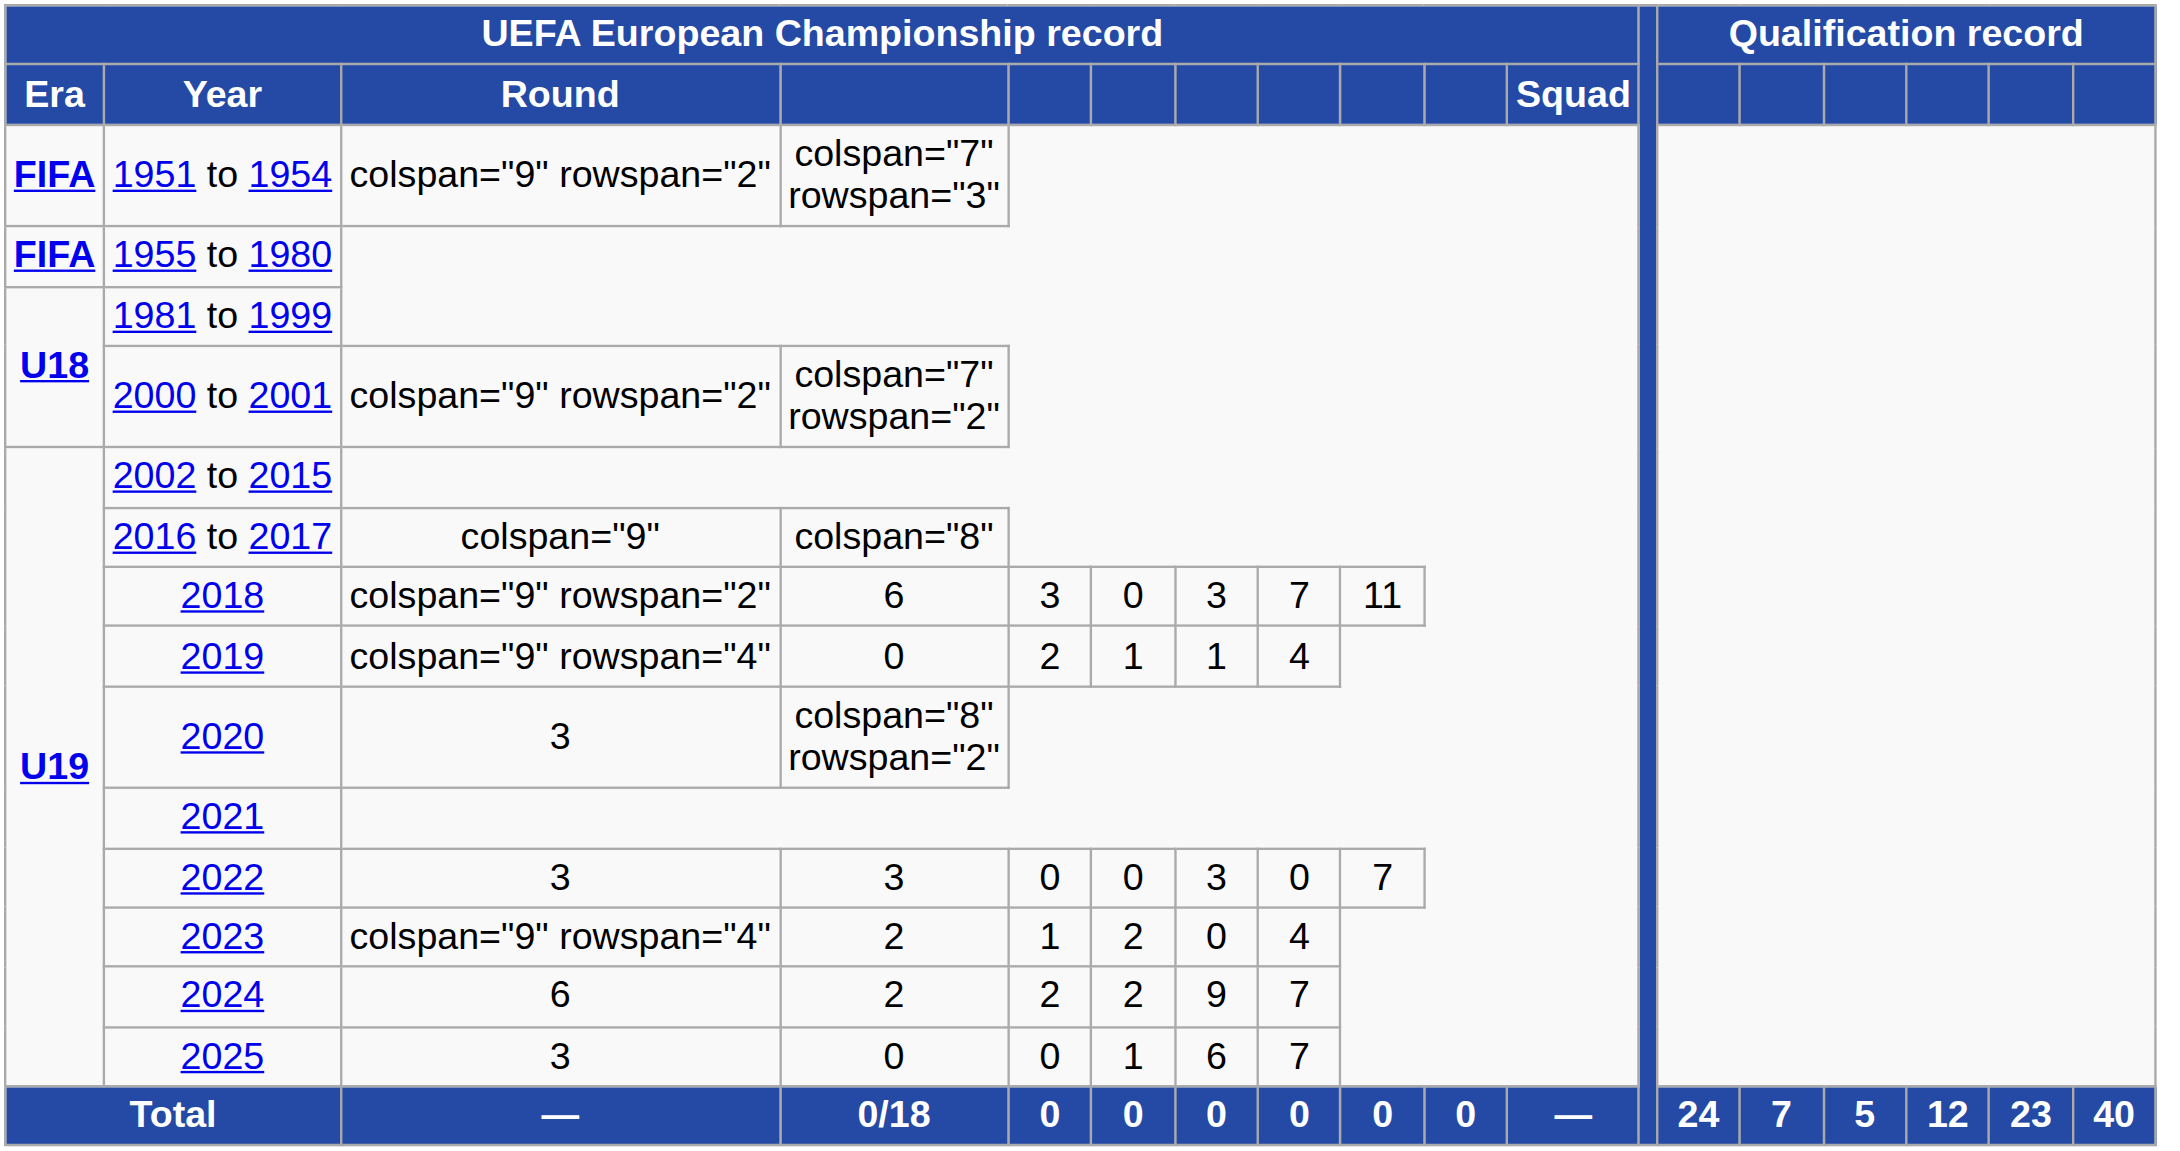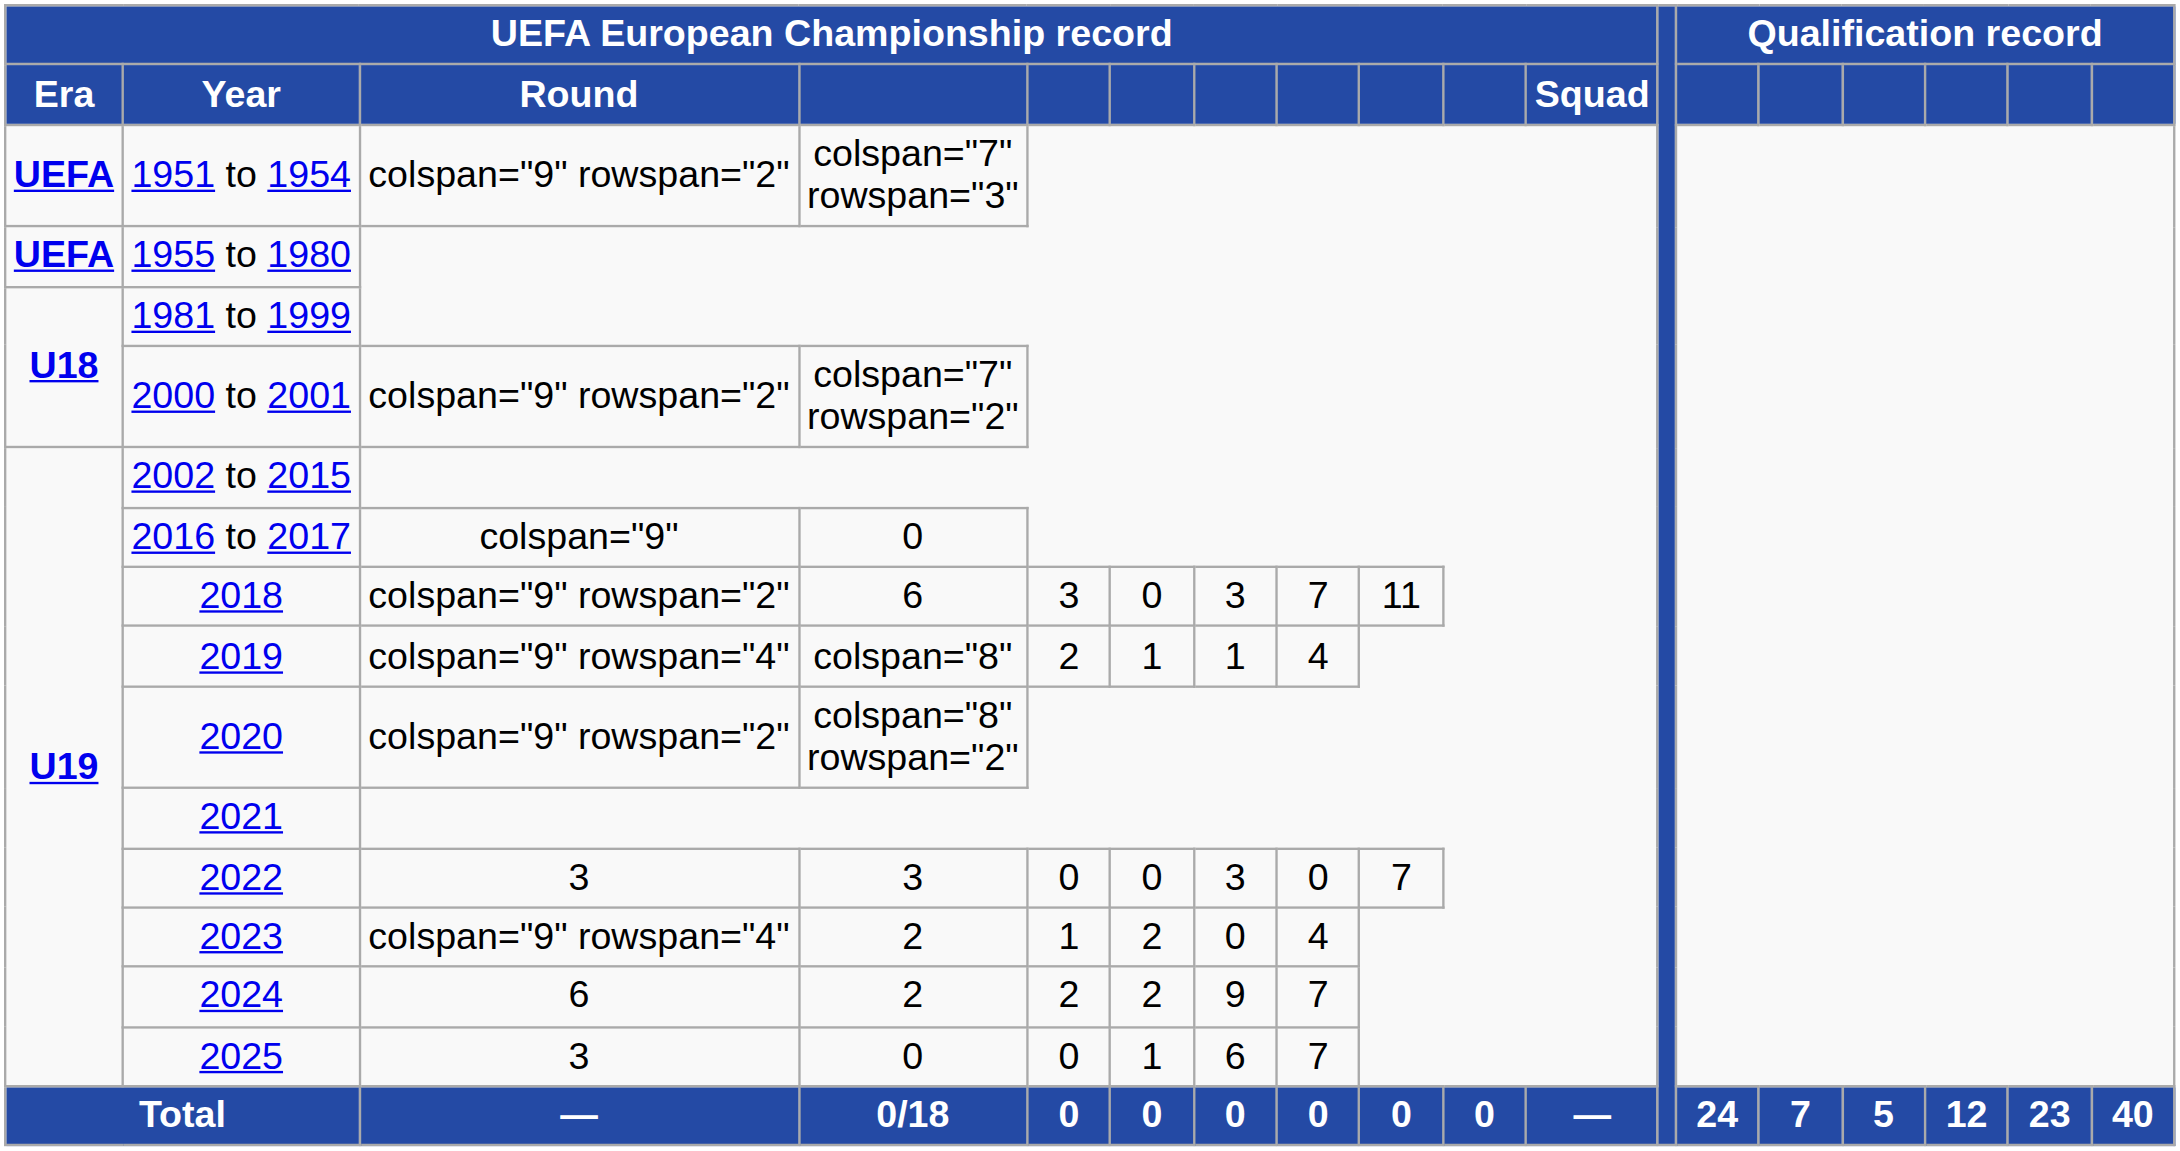(55, 174) FIFA -> (64, 174) UEFA
(55, 255) FIFA -> (64, 255) UEFA
(894, 536) colspan="8" -> (913, 536) 0
(894, 655) 0 -> (913, 655) colspan="8"
(560, 736) 3 -> (579, 736) colspan="9" rowspan="2"
